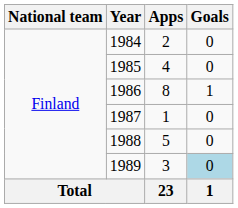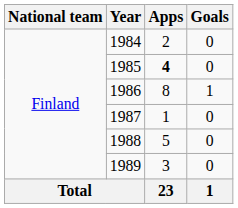(166, 66) normal -> (166, 66) bold
(210, 166) lightblue background -> (210, 166) no background
